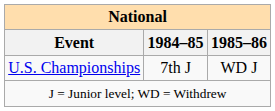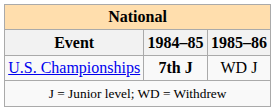(176, 67) normal -> (176, 67) bold
